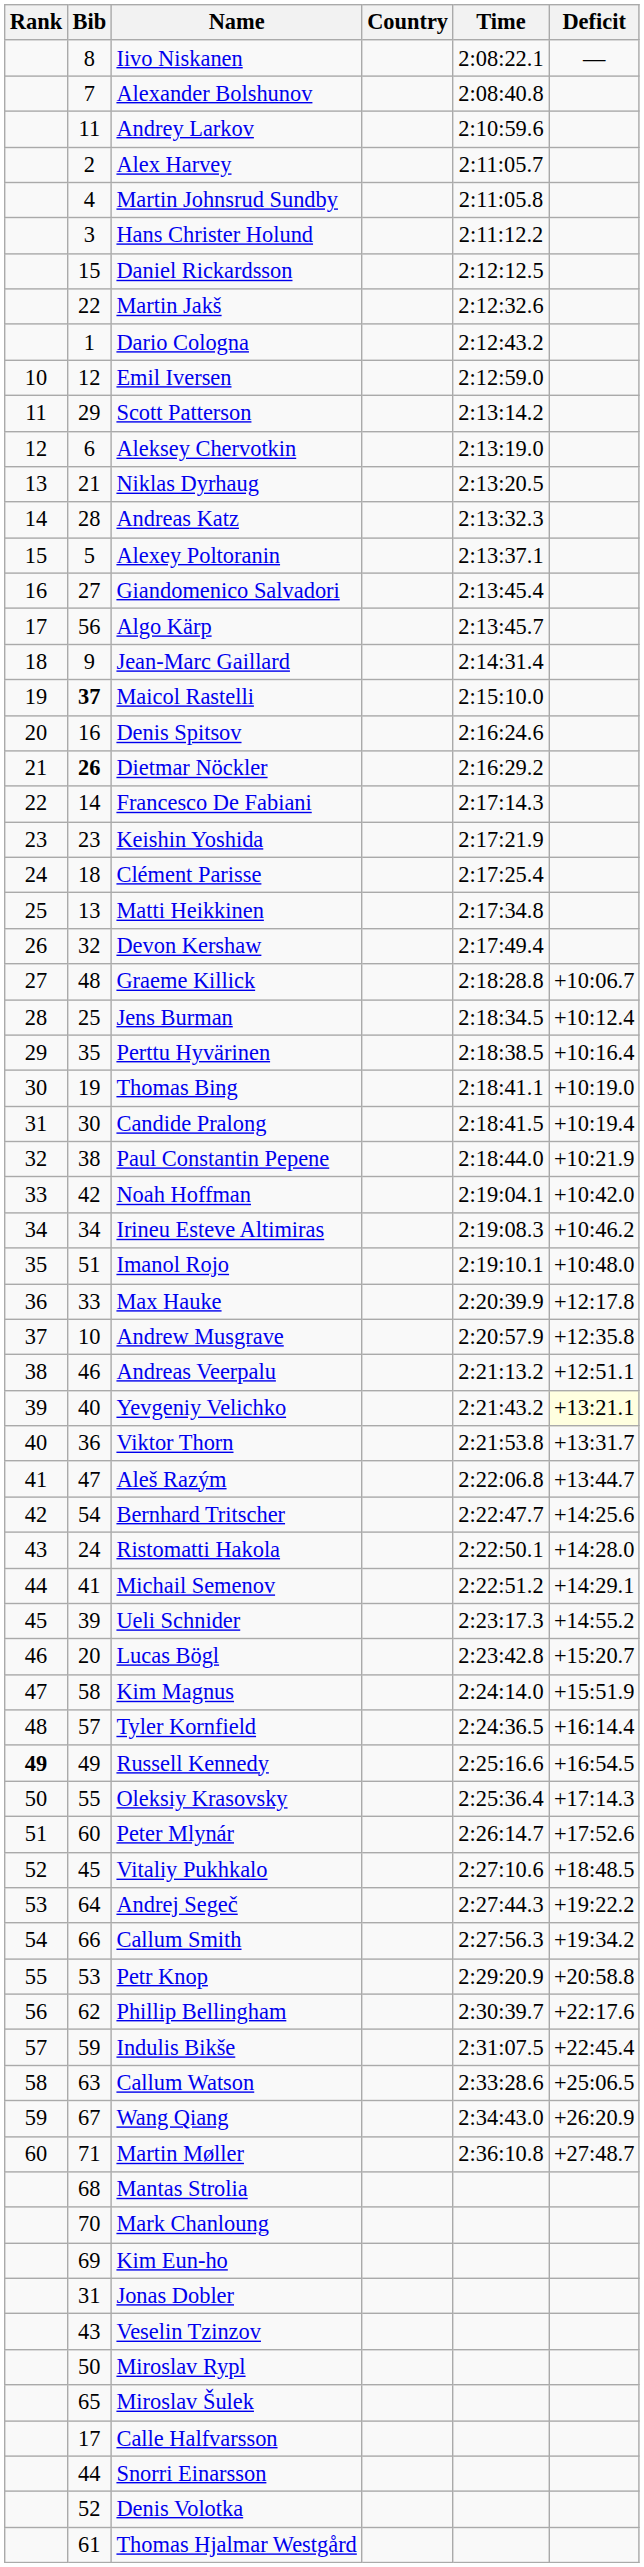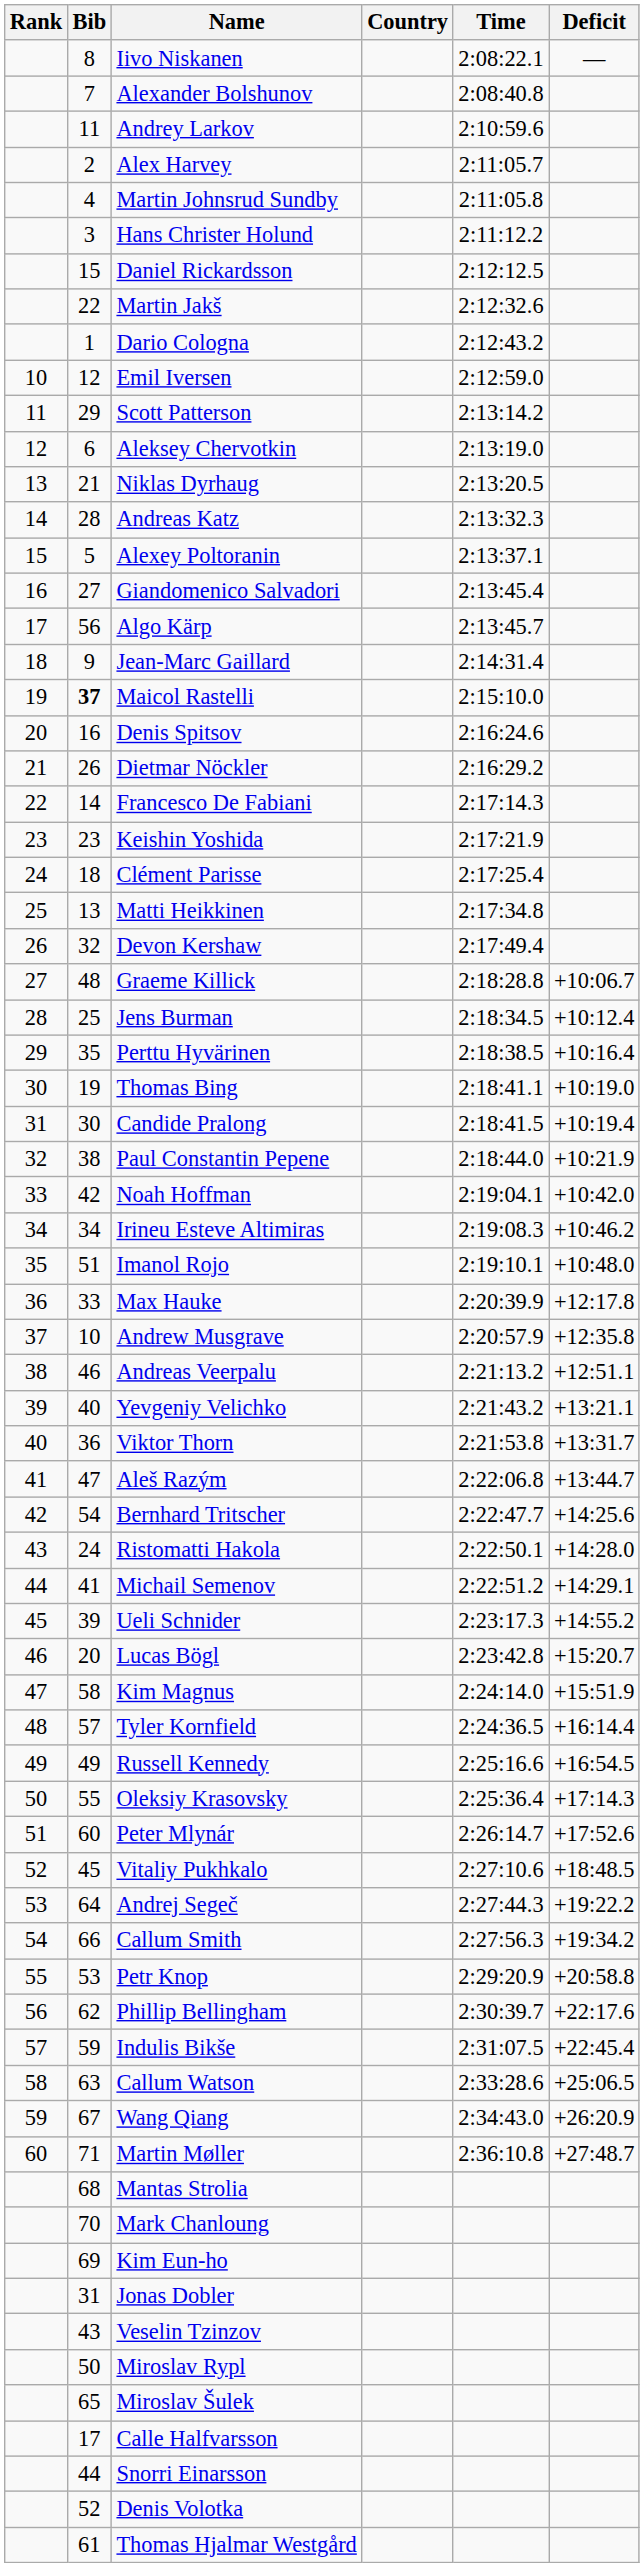(89, 768) bold -> (89, 768) normal
(594, 1407) lightyellow background -> (594, 1407) no background
(36, 1762) bold -> (36, 1762) normal
